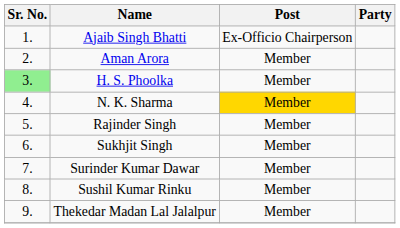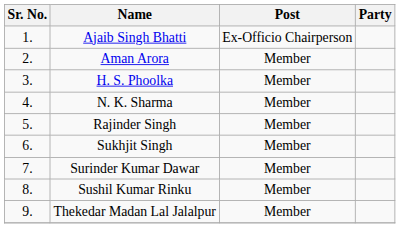(27, 80) lightgreen background -> (27, 80) no background
(287, 102) gold background -> (287, 102) no background
